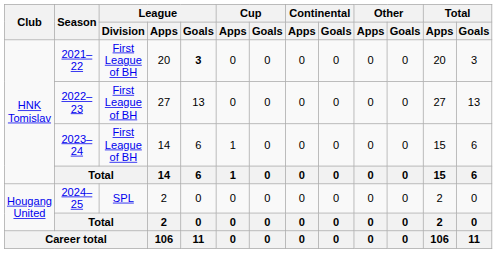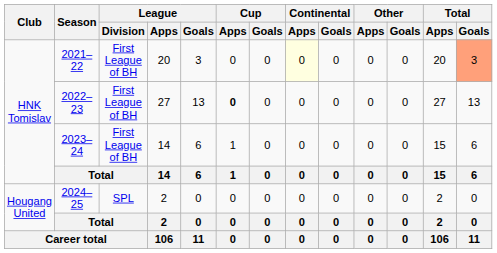(198, 61) bold -> (198, 61) normal
(302, 61) no background -> (302, 61) lightyellow background
(474, 61) no background -> (474, 61) lightsalmon background
(233, 103) normal -> (233, 103) bold
